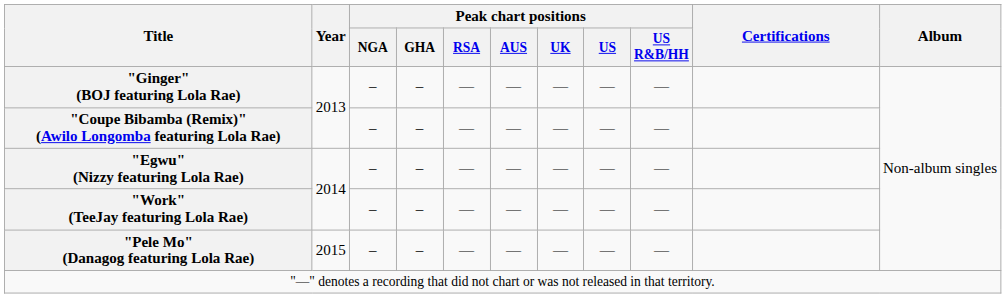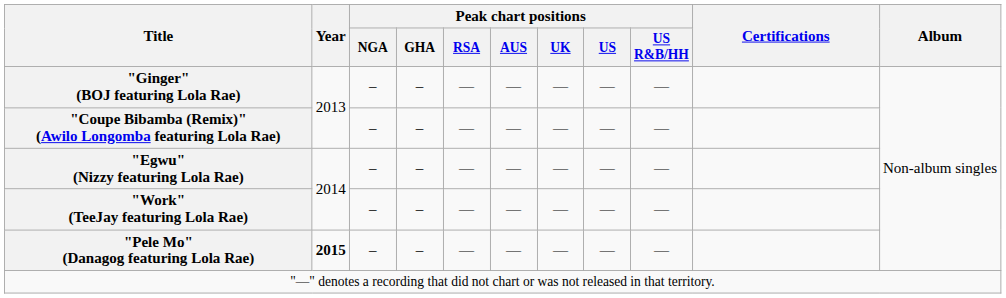(331, 250) normal -> (331, 250) bold
